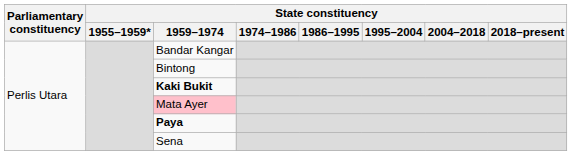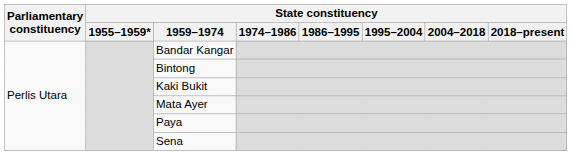(184, 86) bold -> (182, 86) normal
(182, 104) pink background -> (182, 104) no background
(169, 123) bold -> (169, 123) normal
